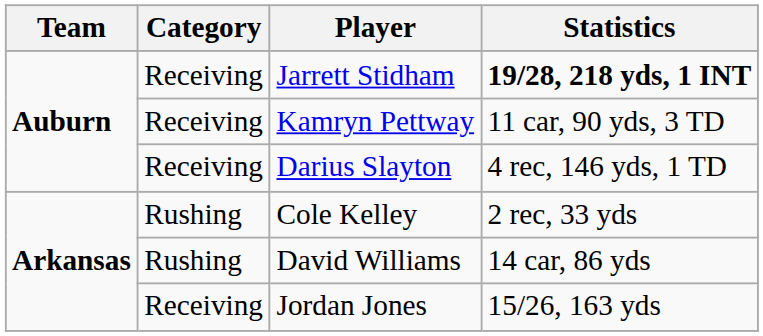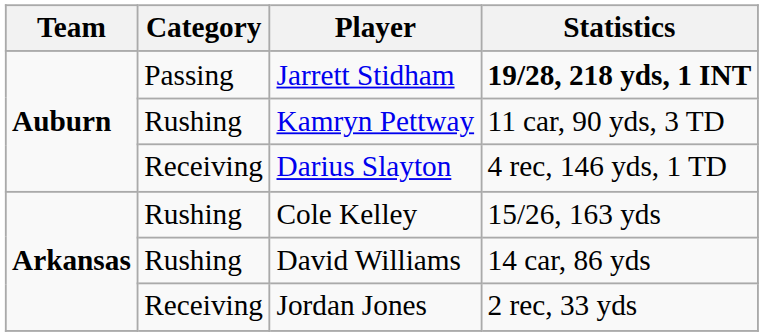(204, 74) Receiving -> (189, 74) Passing
(204, 120) Receiving -> (193, 120) Rushing
(562, 213) 2 rec, 33 yds -> (574, 213) 15/26, 163 yds
(574, 306) 15/26, 163 yds -> (562, 306) 2 rec, 33 yds
